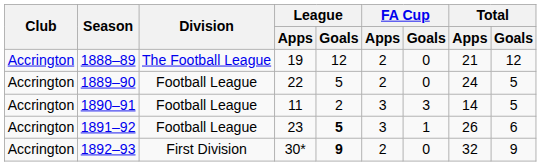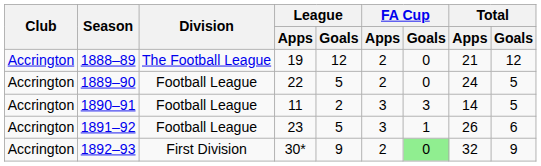(339, 127) bold -> (339, 127) normal
(339, 149) bold -> (339, 149) normal
(426, 149) no background -> (426, 149) lightgreen background
